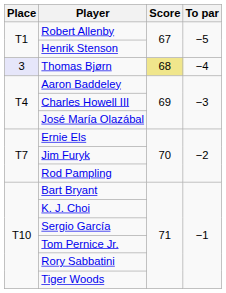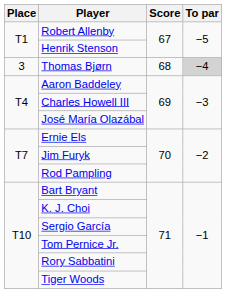(22, 66) lavender background -> (22, 66) no background
(165, 66) khaki background -> (165, 66) no background
(202, 66) no background -> (202, 66) lightgrey background
